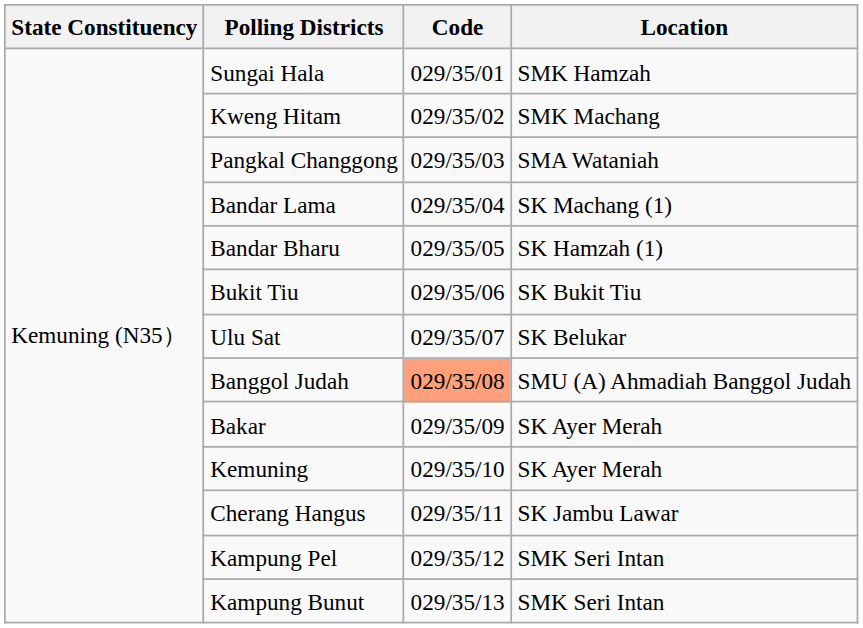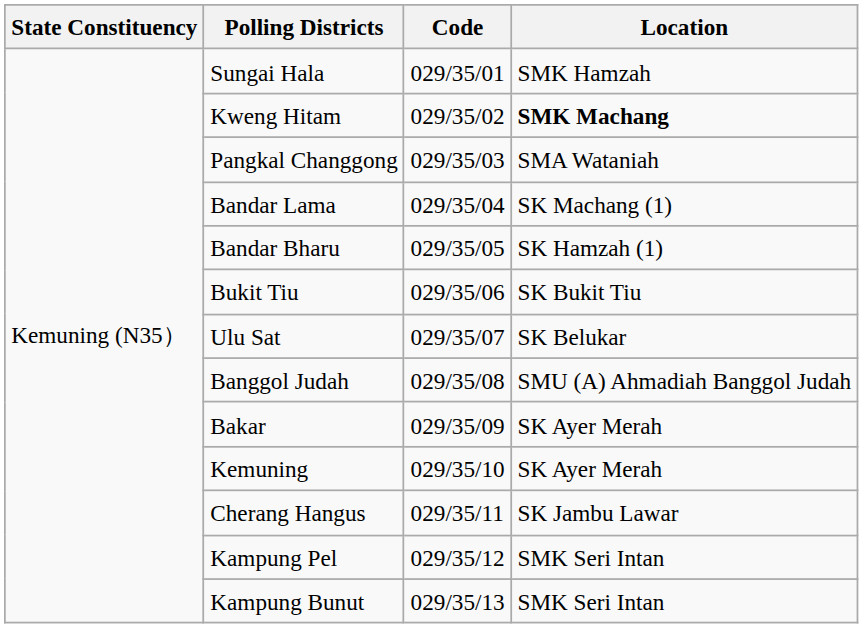(589, 116) normal -> (593, 114) bold
(458, 381) lightsalmon background -> (458, 381) no background
